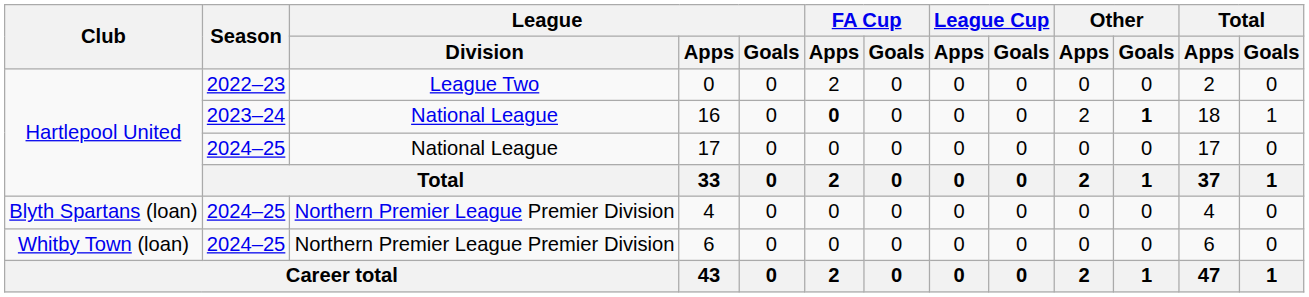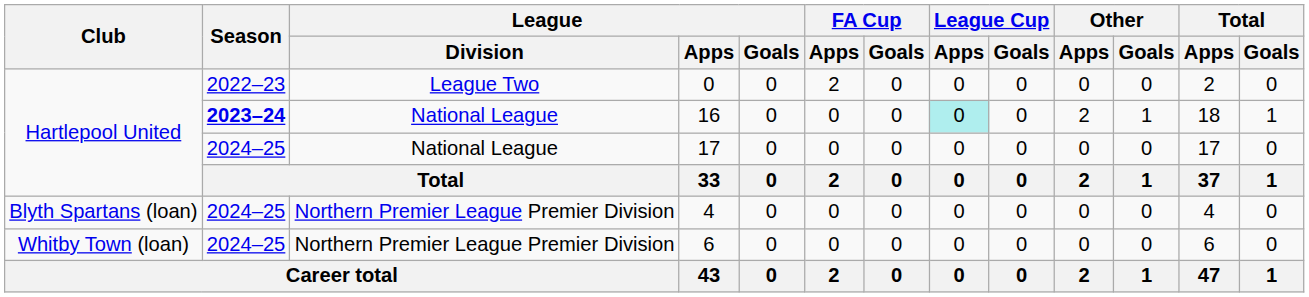(246, 116) normal -> (246, 116) bold
(834, 116) bold -> (834, 116) normal
(959, 116) no background -> (959, 116) paleturquoise background
(1147, 116) bold -> (1147, 116) normal
